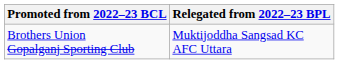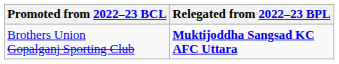(238, 41) normal -> (243, 41) bold
